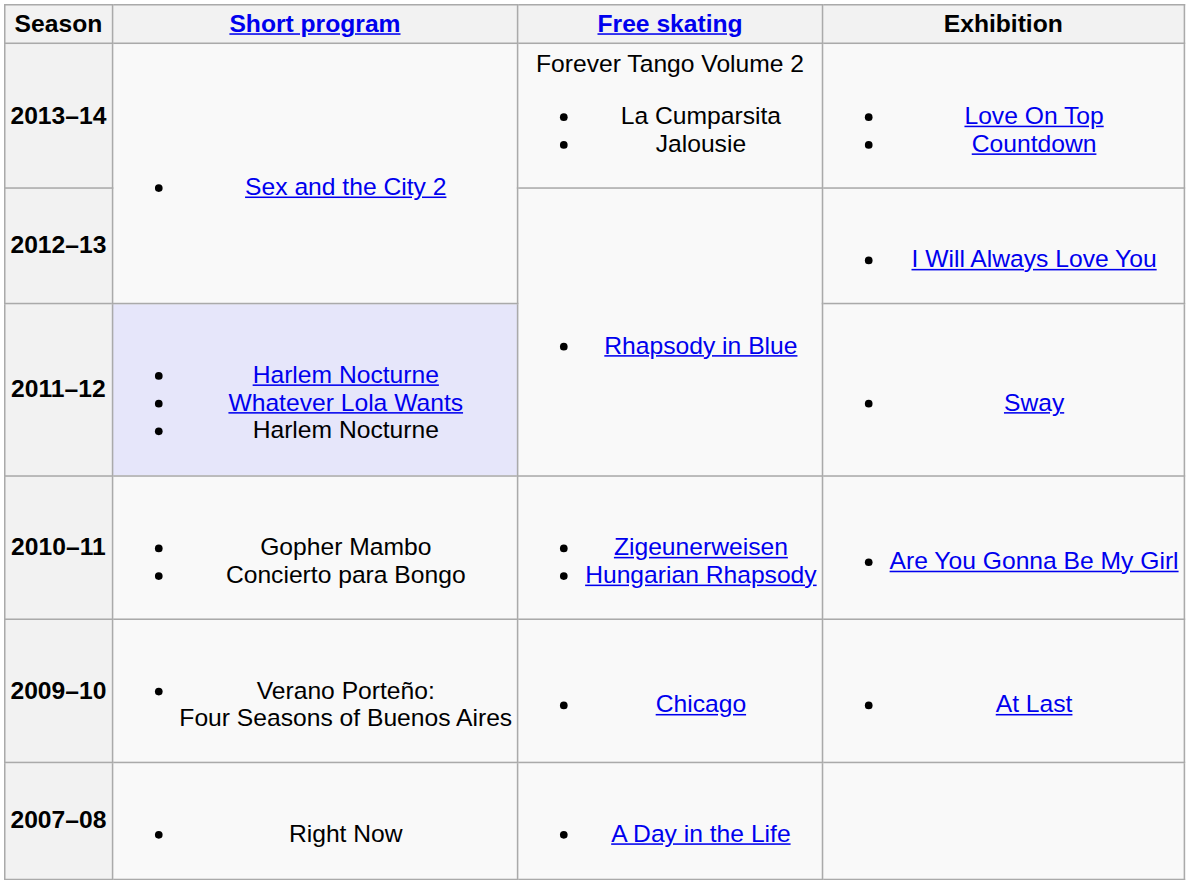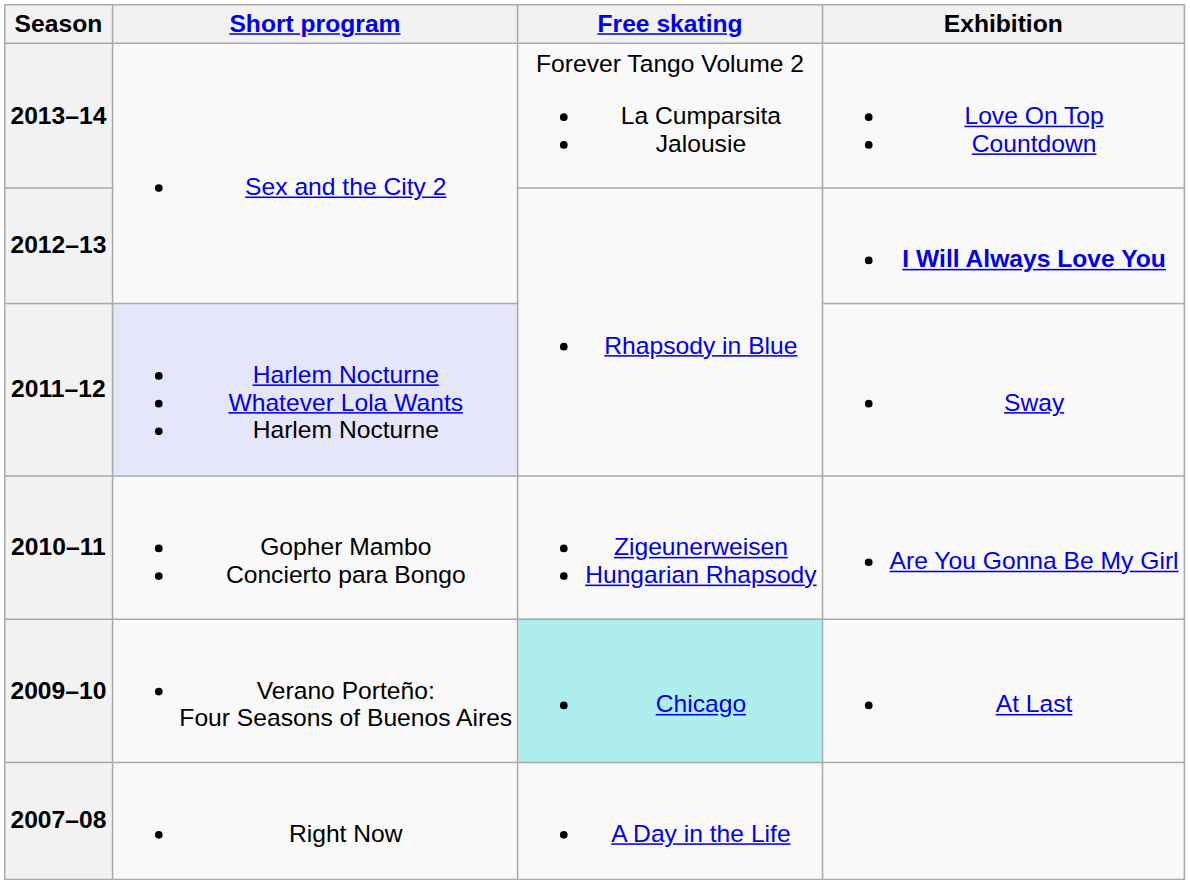(1003, 260) normal -> (1003, 260) bold
(670, 705) no background -> (670, 705) paleturquoise background
